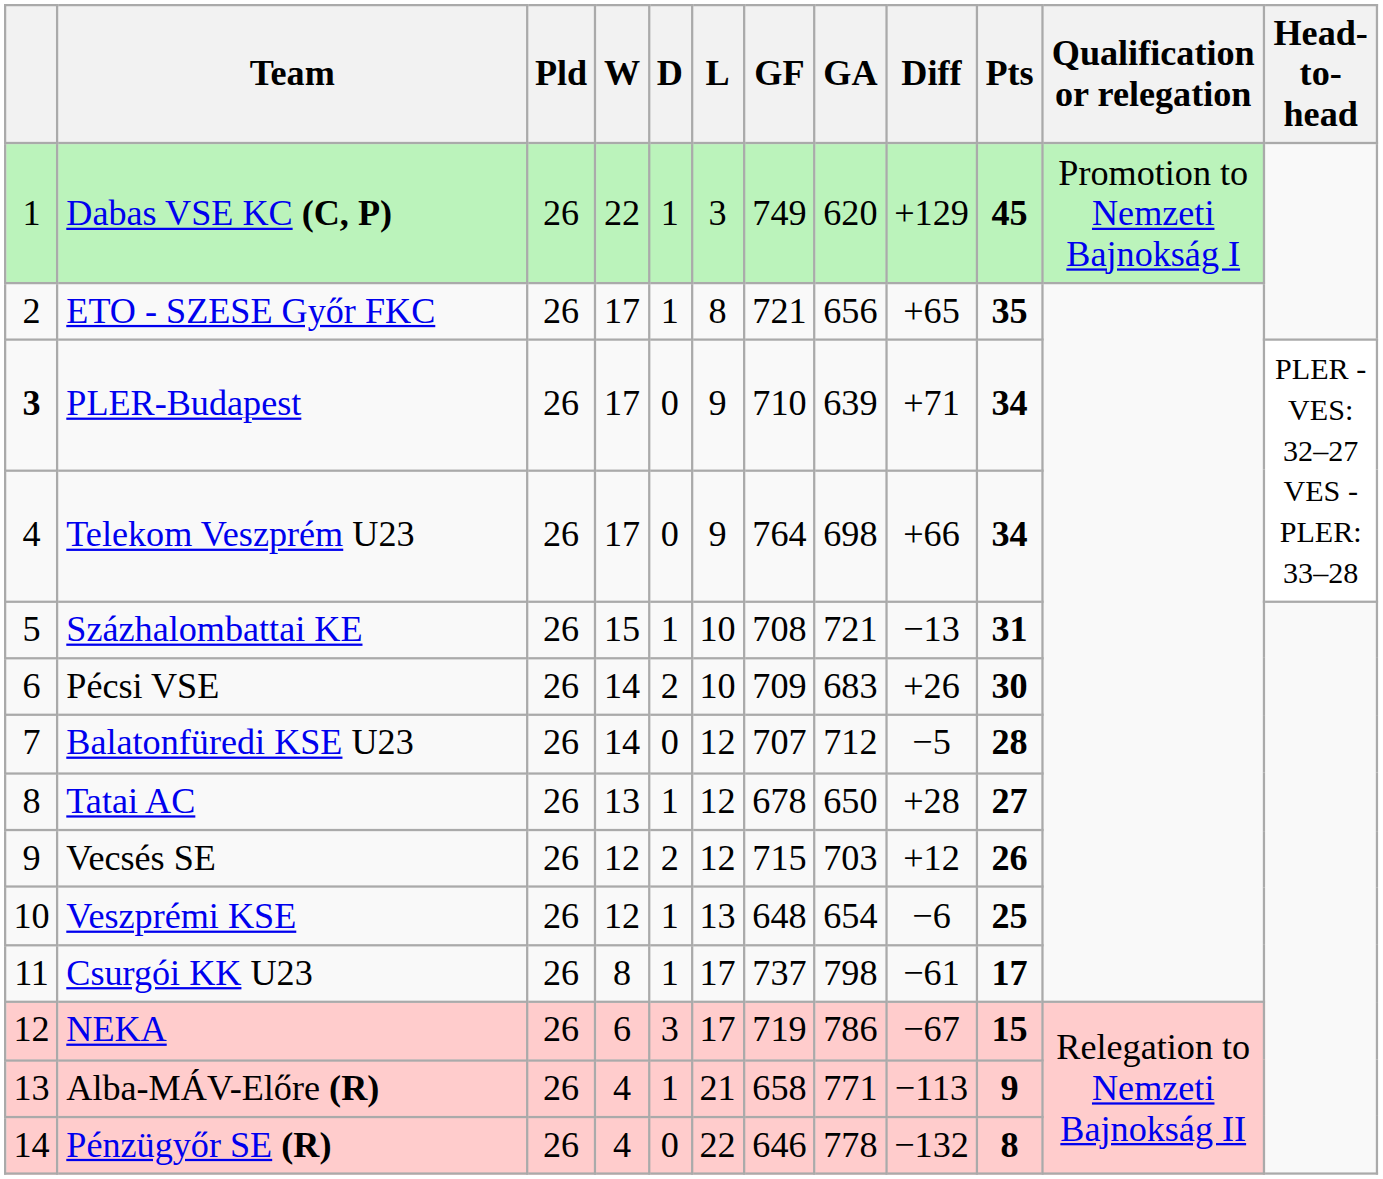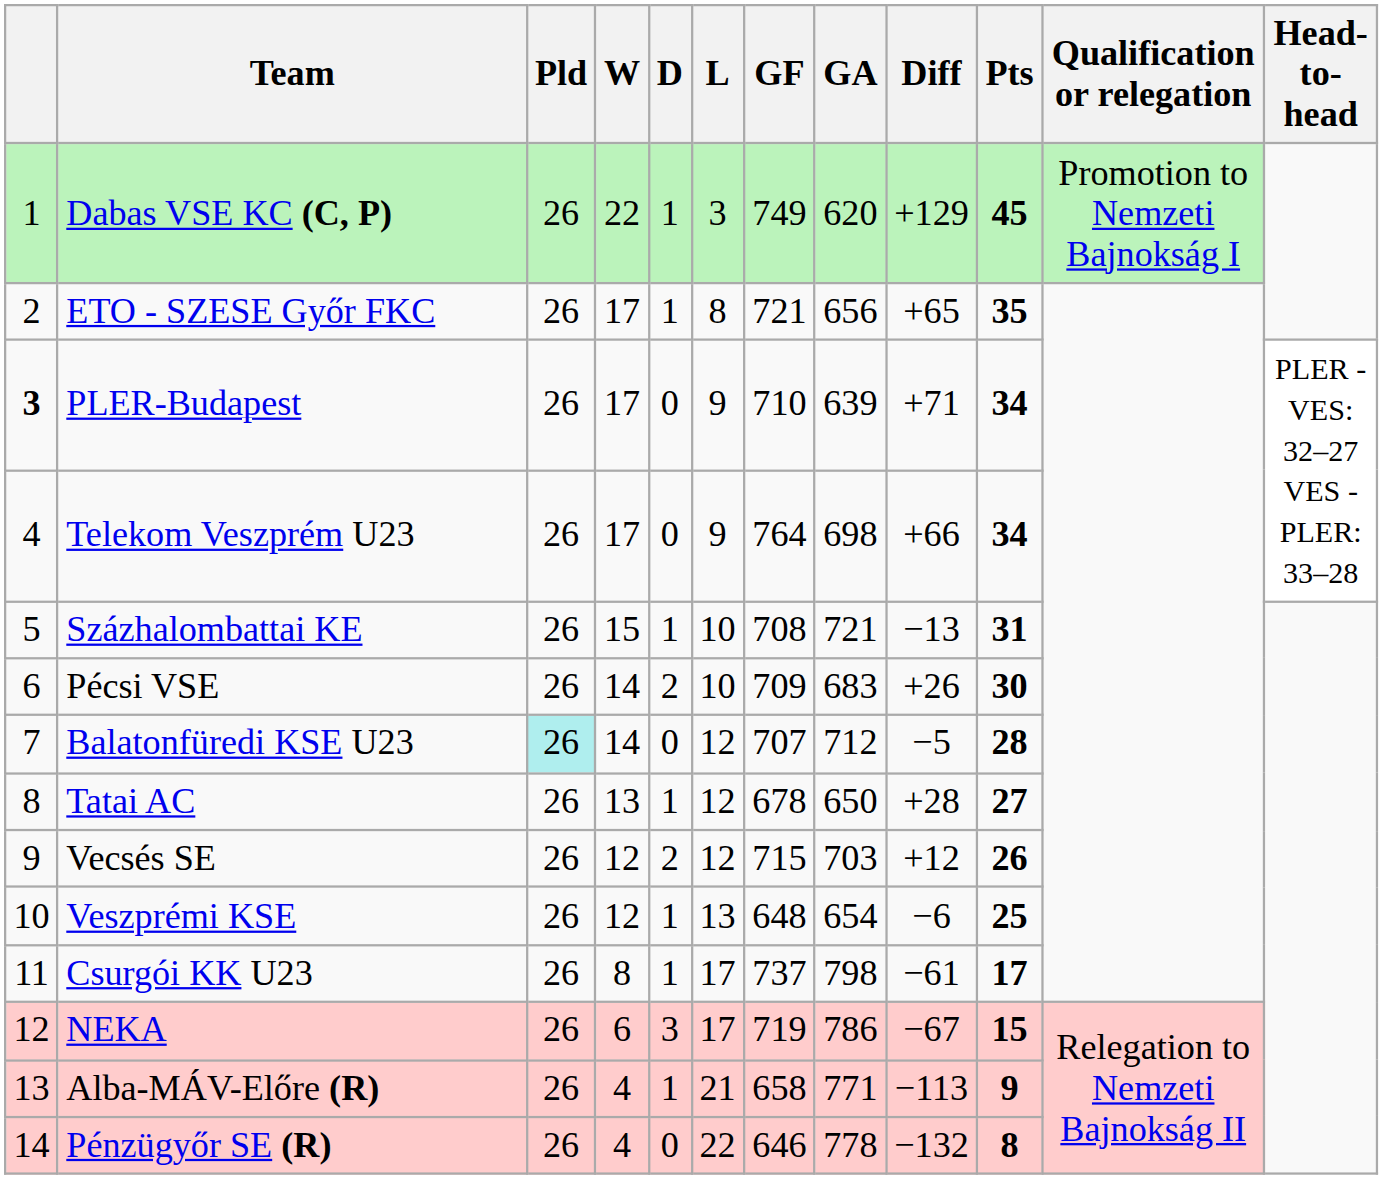(561, 743) no background -> (561, 743) paleturquoise background
